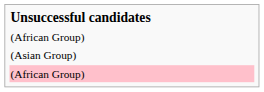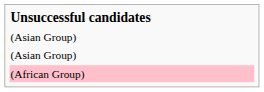(47, 37) (African Group) -> (43, 37) (Asian Group)
